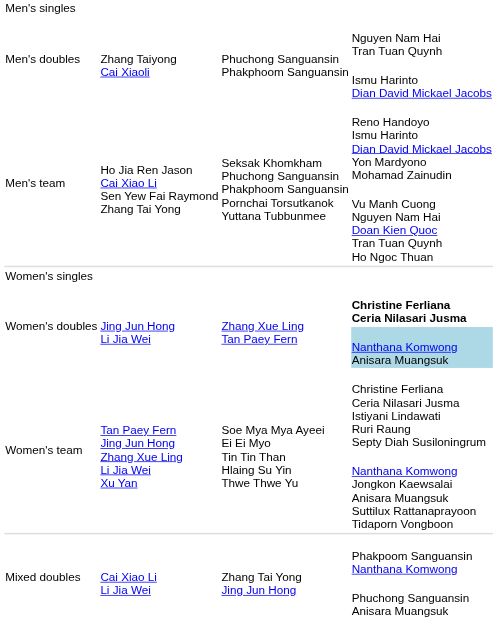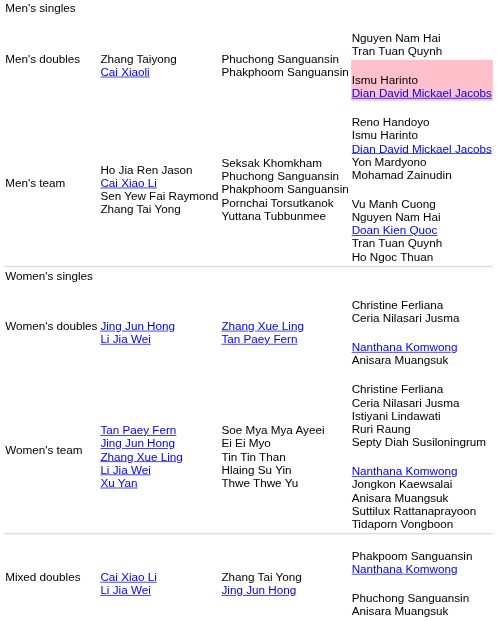(422, 87) no background -> (422, 87) pink background
(409, 311) bold -> (406, 311) normal
(405, 354) lightblue background -> (405, 354) no background
